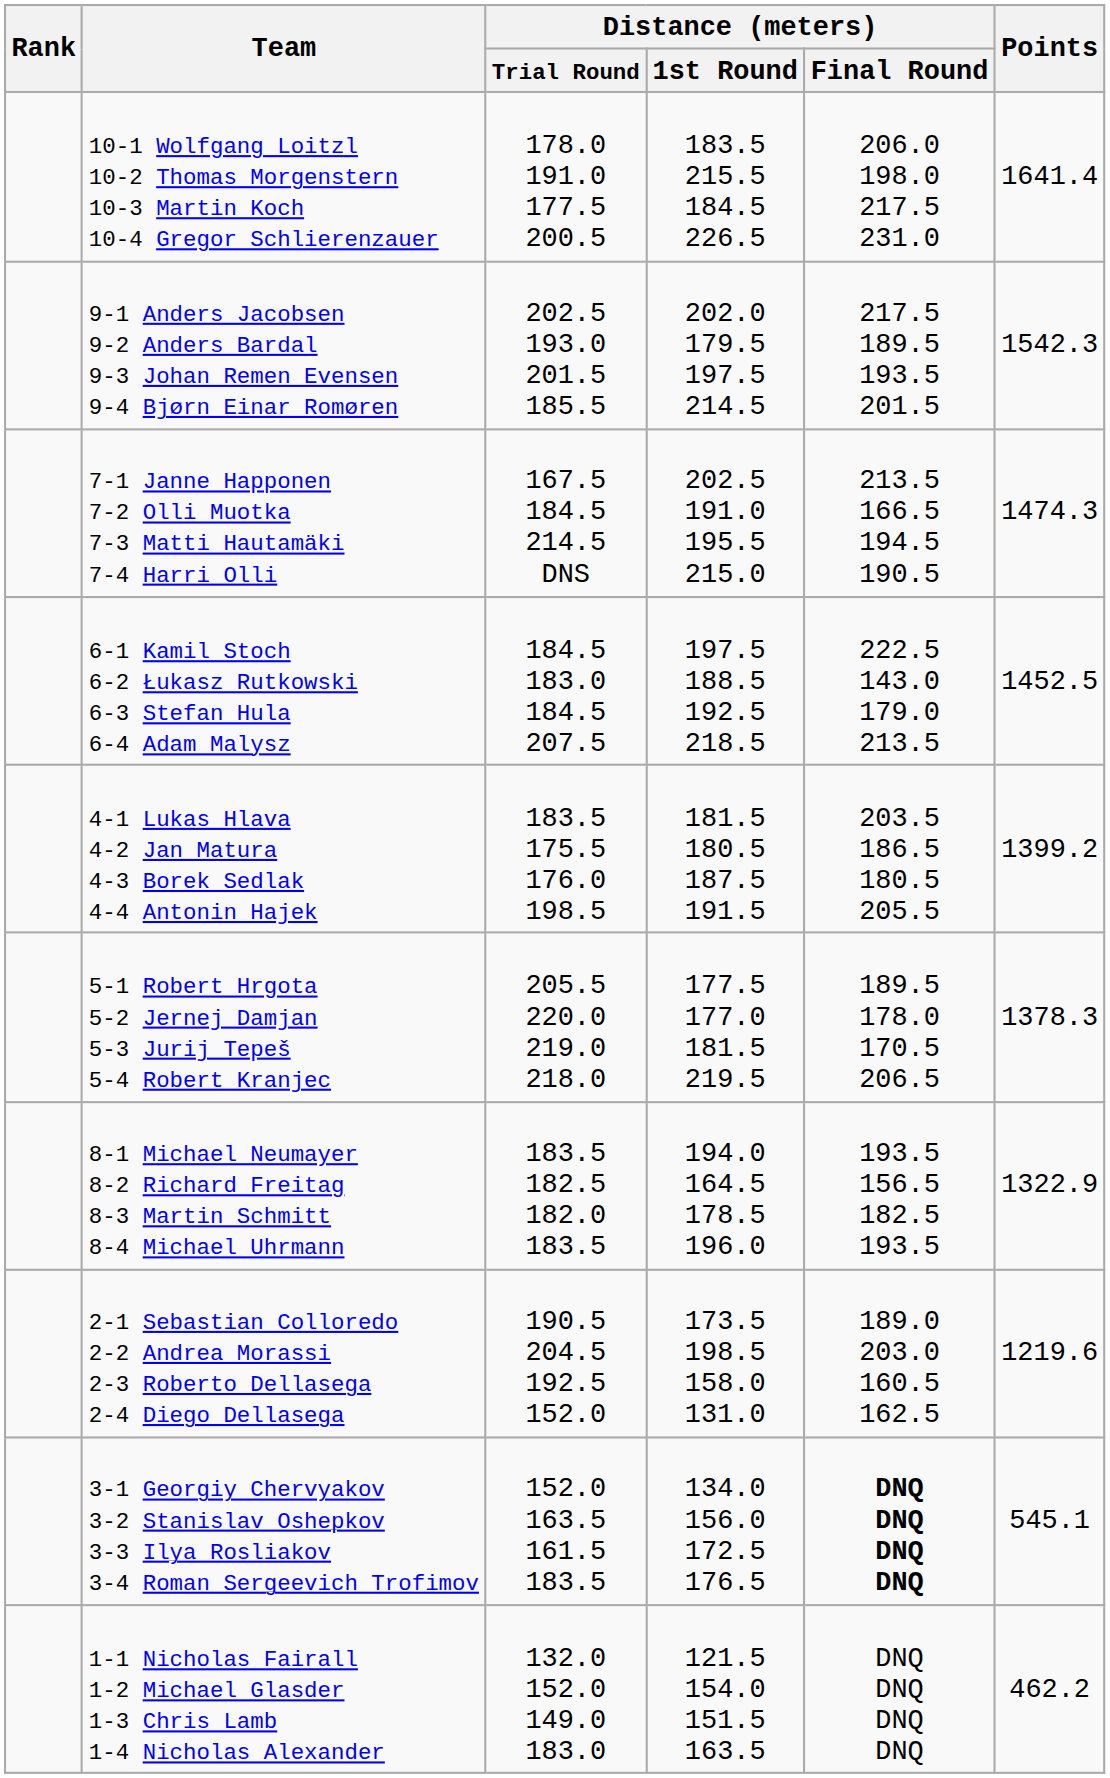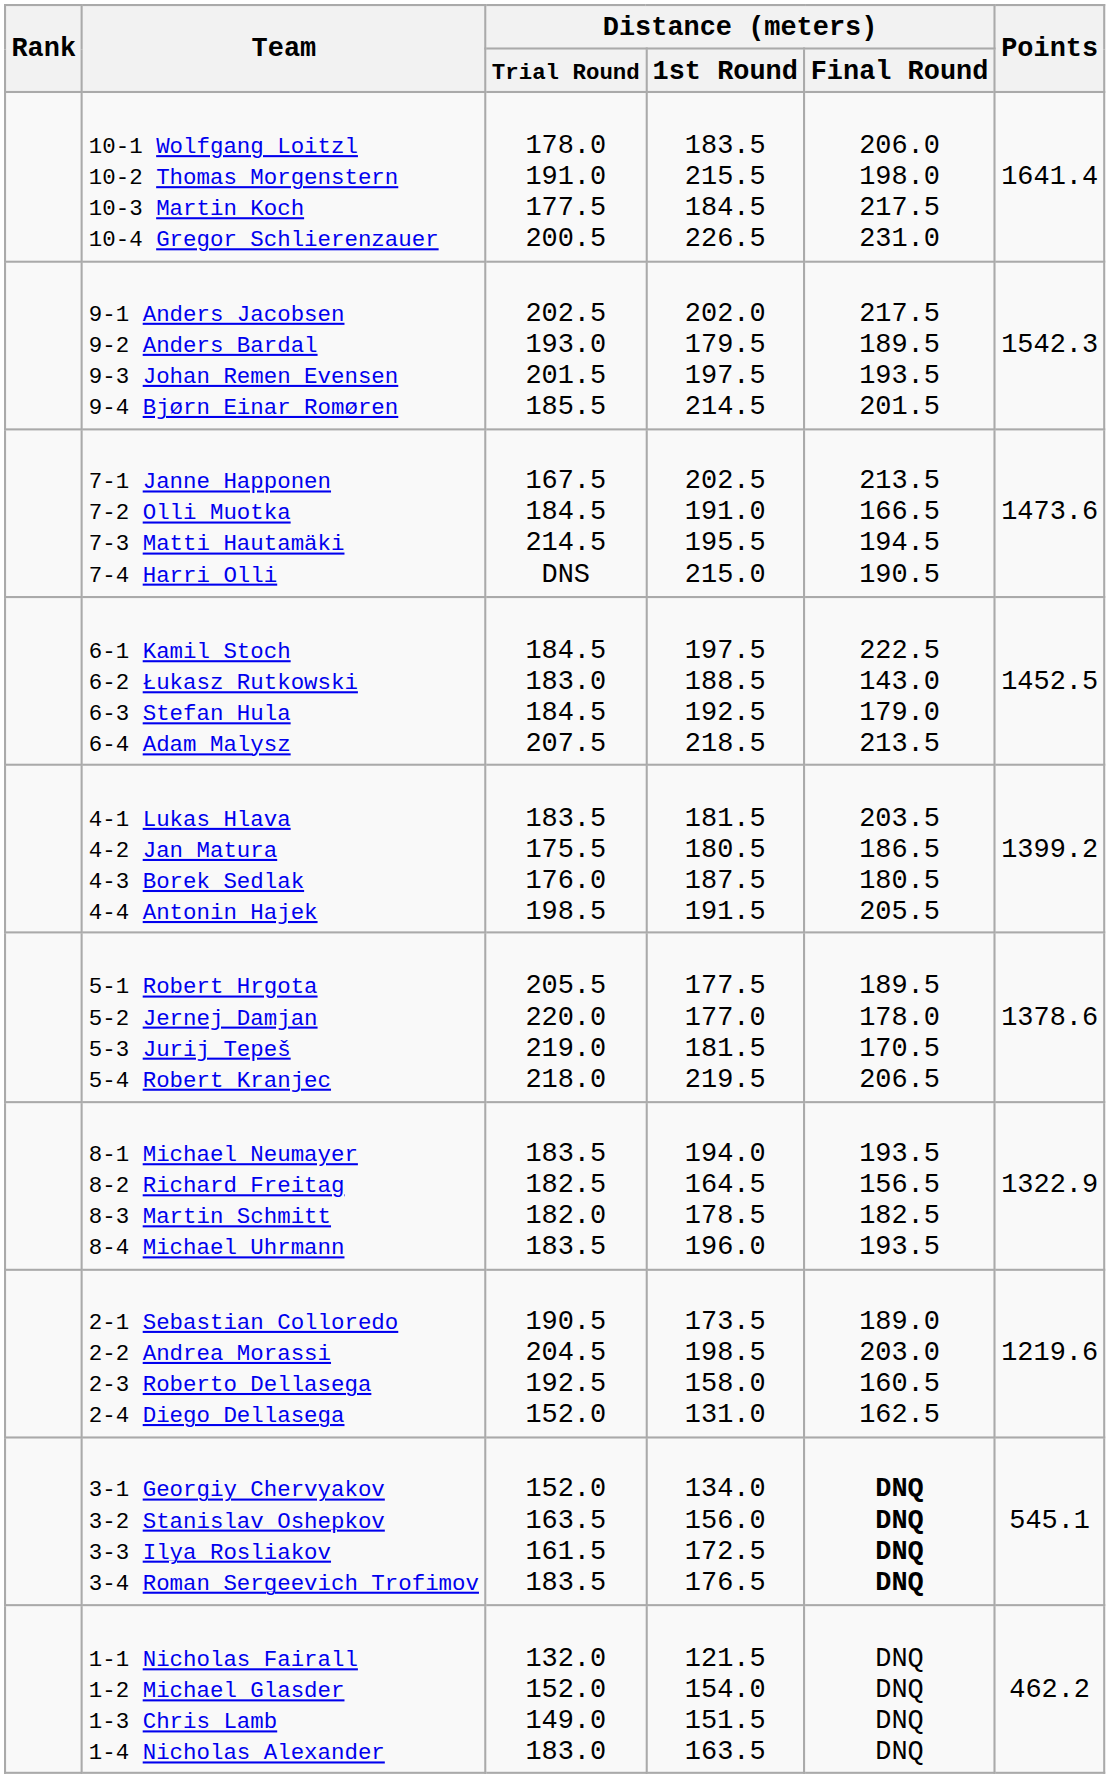(1050, 513) 1474.3 -> (1050, 513) 1473.6
(1050, 1017) 1378.3 -> (1050, 1017) 1378.6
